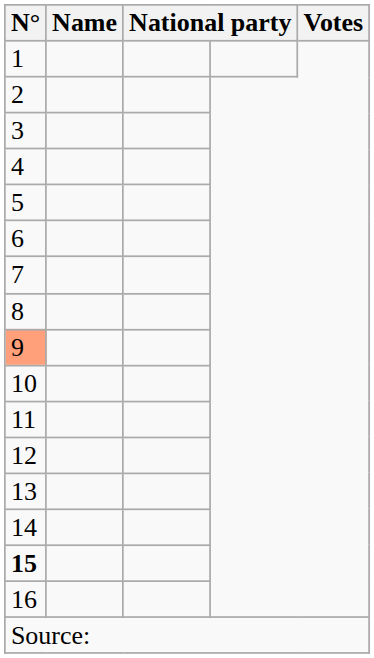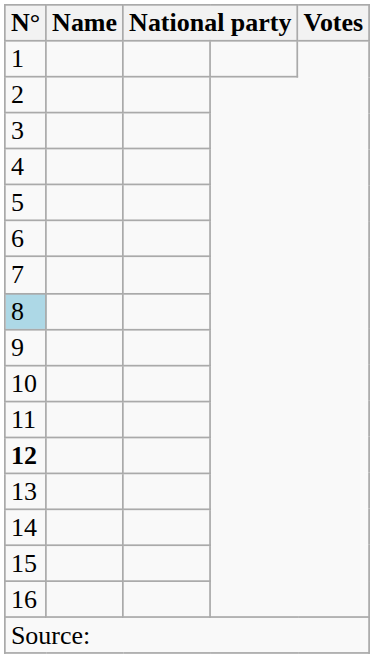(17, 310) no background -> (17, 310) lightblue background
(17, 346) lightsalmon background -> (17, 346) no background
(24, 454) normal -> (24, 454) bold
(24, 562) bold -> (24, 562) normal
